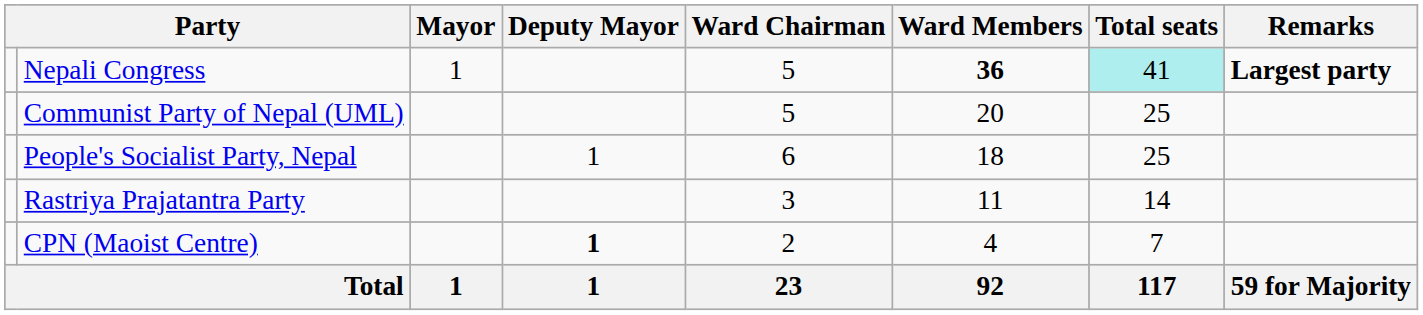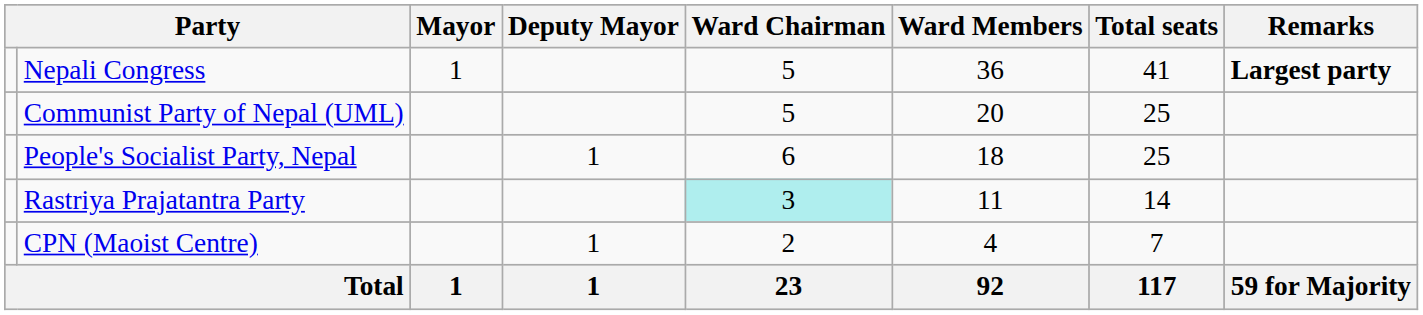(990, 69) bold -> (990, 69) normal
(1157, 69) paleturquoise background -> (1157, 69) no background
(788, 199) no background -> (788, 199) paleturquoise background
(593, 243) bold -> (593, 243) normal
